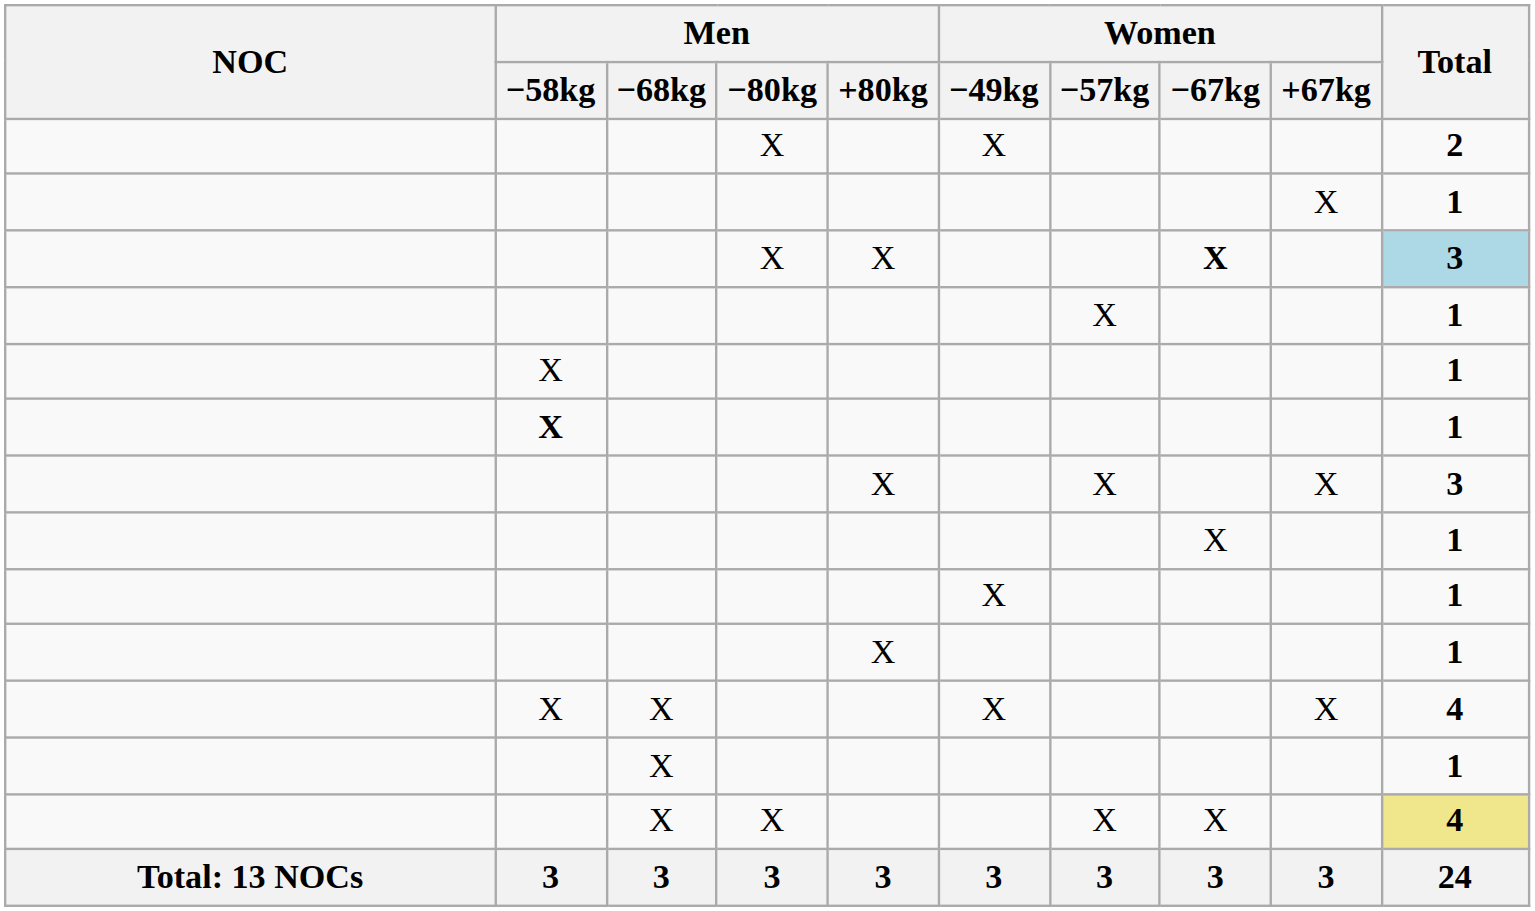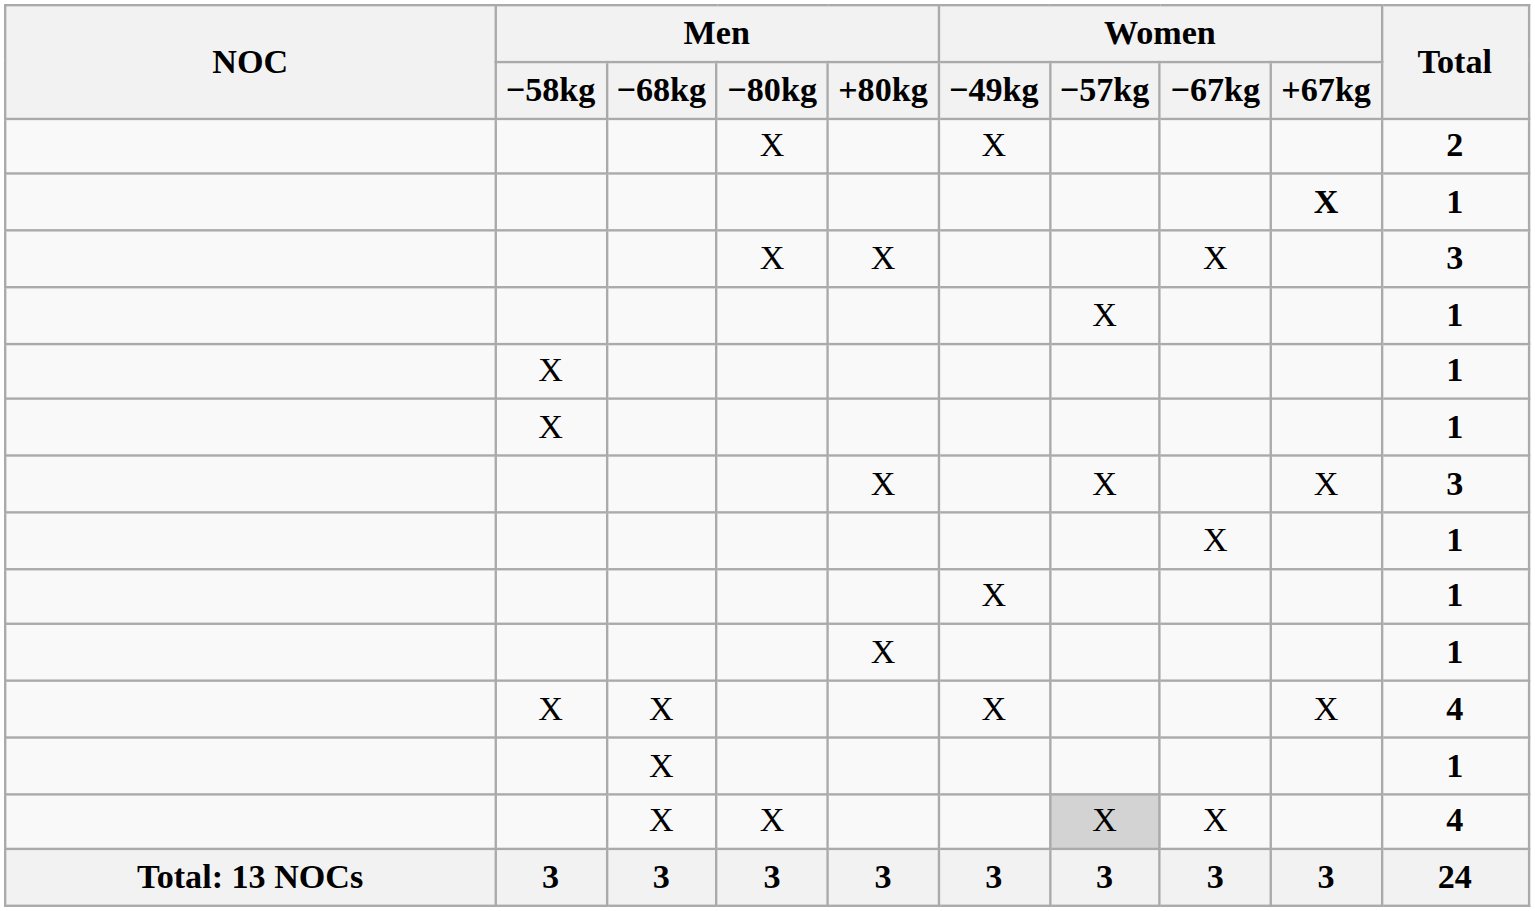(1326, 201) normal -> (1326, 201) bold
(1215, 258) bold -> (1215, 258) normal
(1455, 258) lightblue background -> (1455, 258) no background
(551, 427) bold -> (551, 427) normal
(1105, 821) no background -> (1105, 821) lightgrey background
(1455, 821) khaki background -> (1455, 821) no background
